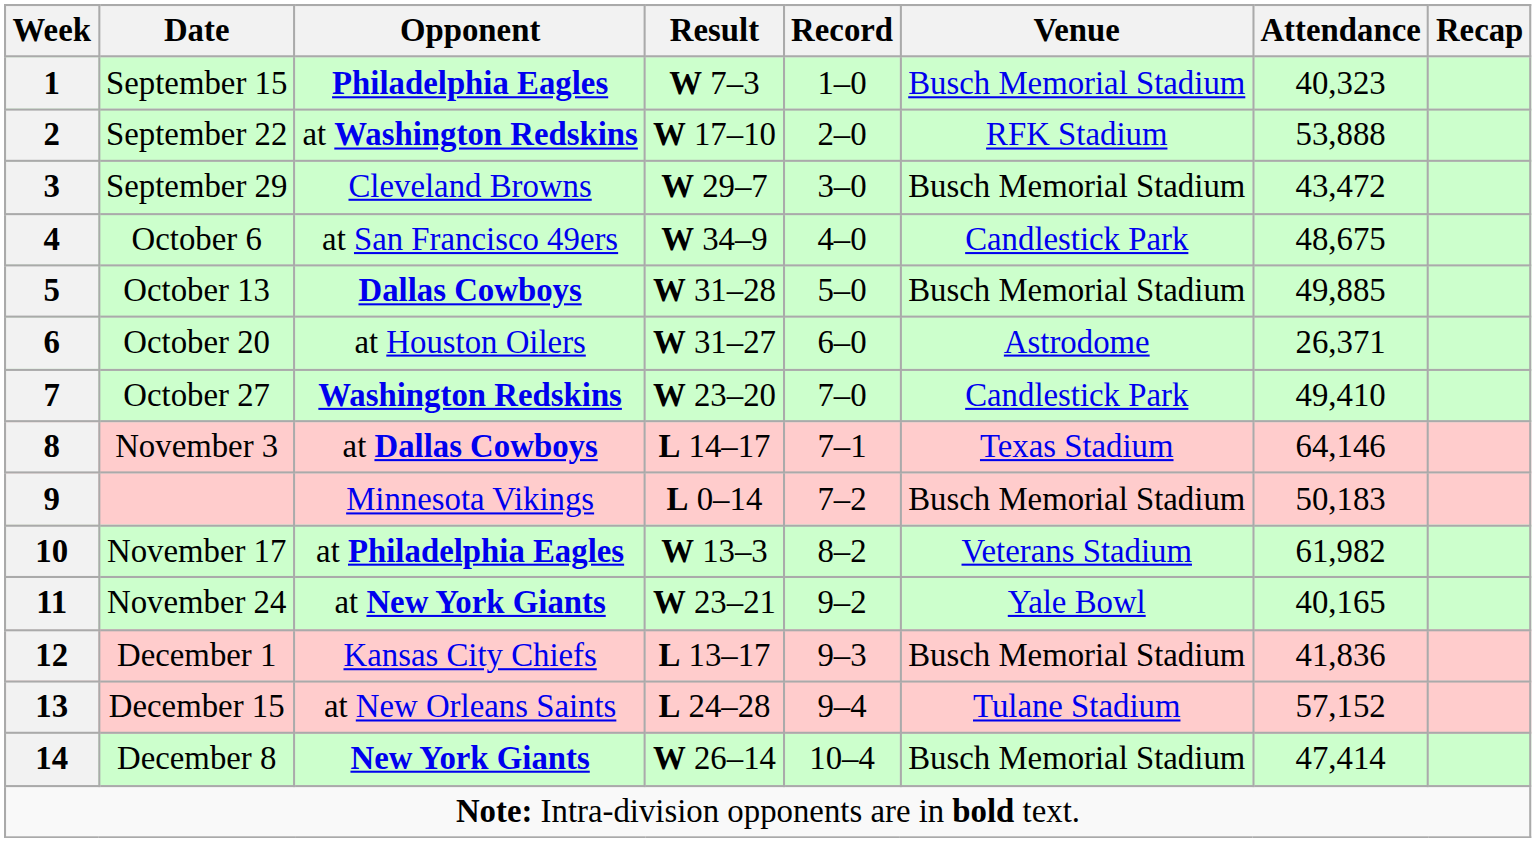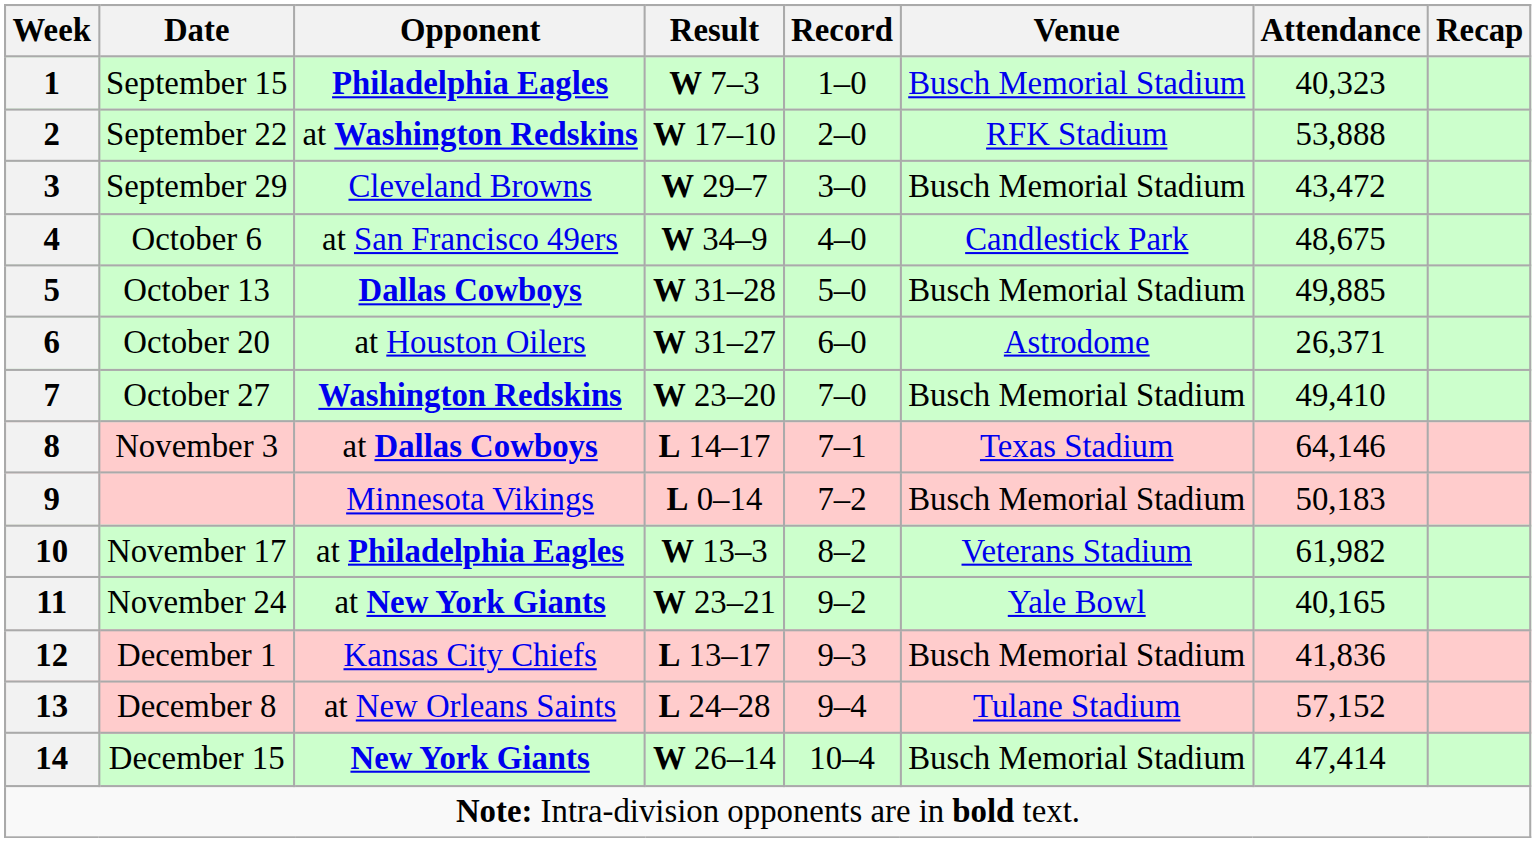(1077, 394) Candlestick Park -> (1077, 394) Busch Memorial Stadium
(197, 706) December 15 -> (197, 706) December 8
(197, 758) December 8 -> (197, 758) December 15
